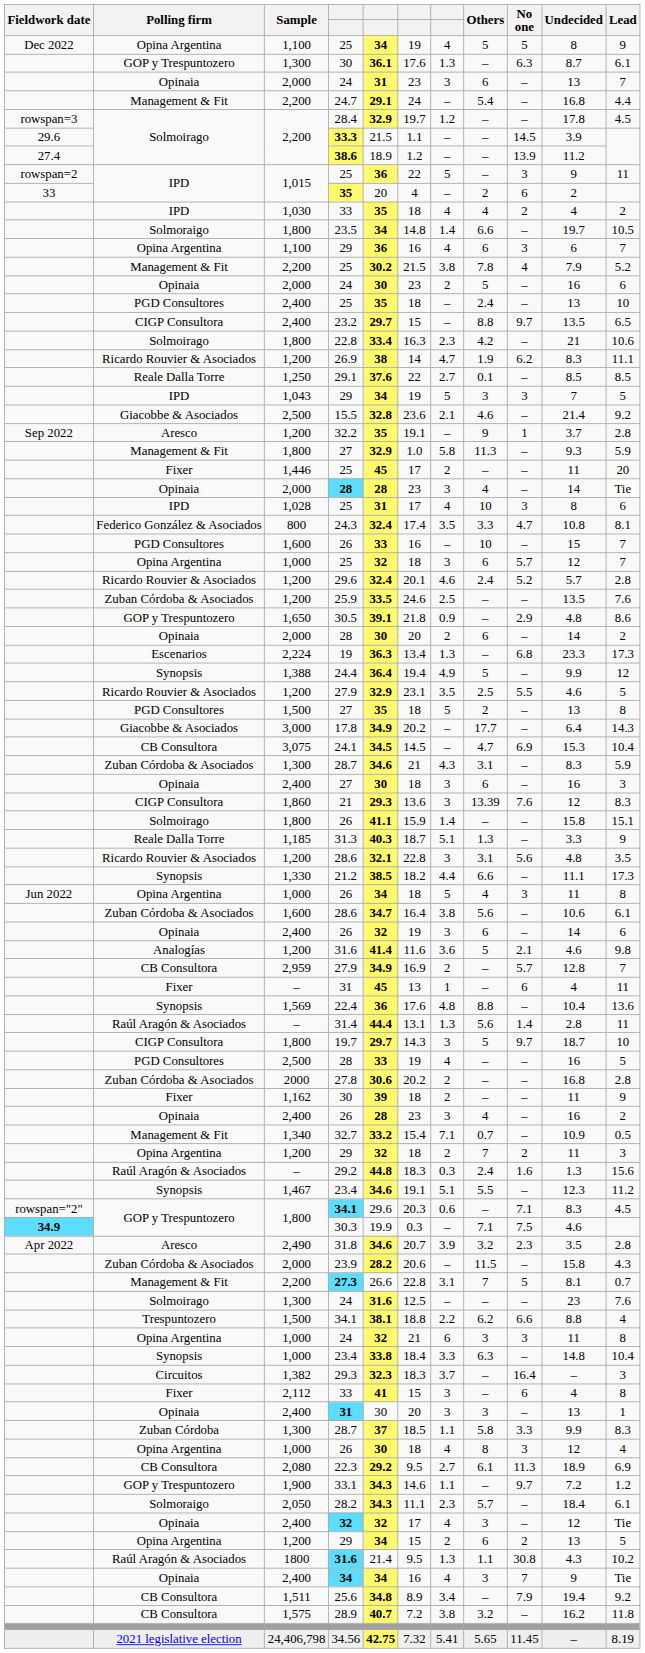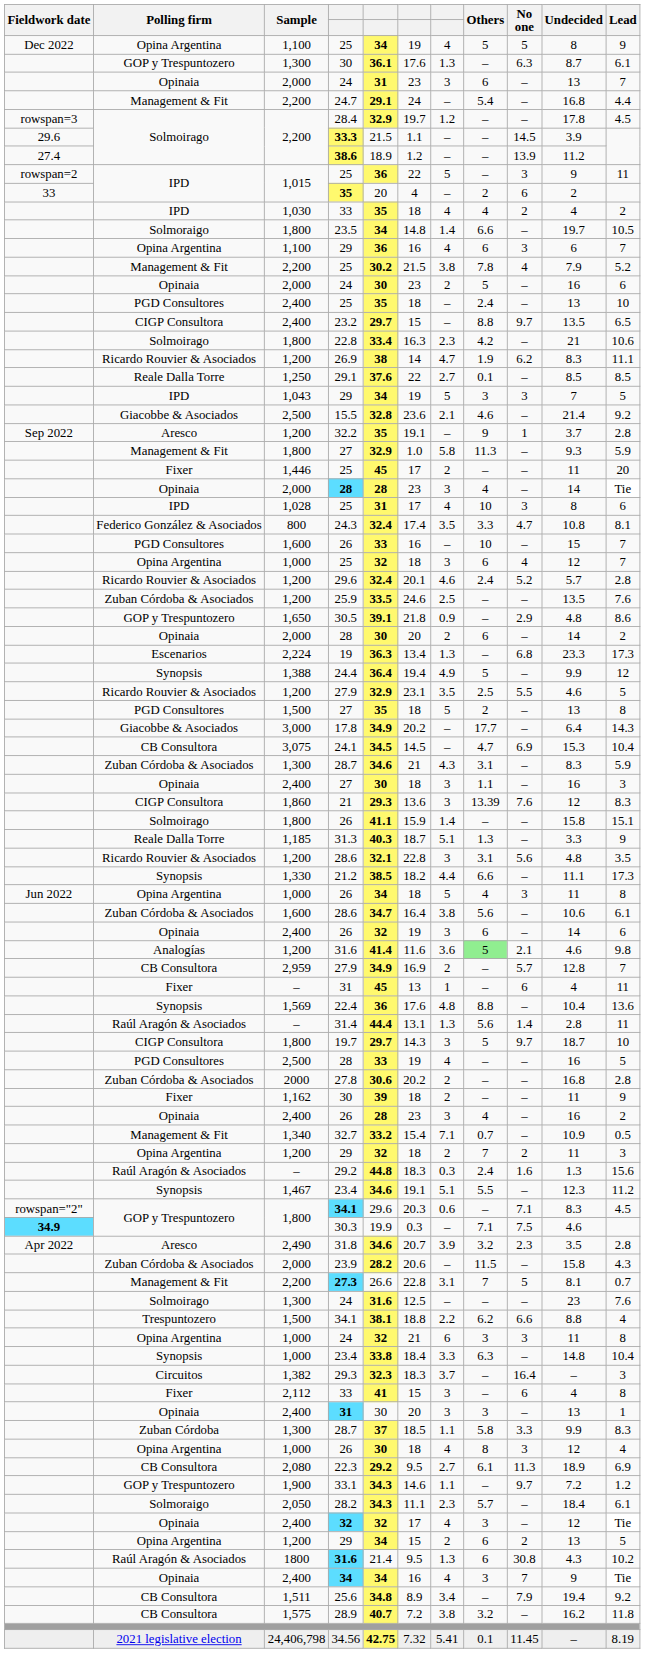(524, 562) 5.7 -> (524, 562) 4
(485, 784) 6 -> (485, 784) 1.1
(485, 950) no background -> (485, 950) lightgreen background
(485, 1559) 1.1 -> (485, 1559) 6
(485, 1639) 5.65 -> (485, 1639) 0.1
